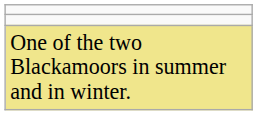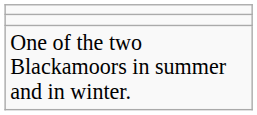(118, 67) khaki background -> (118, 67) no background
